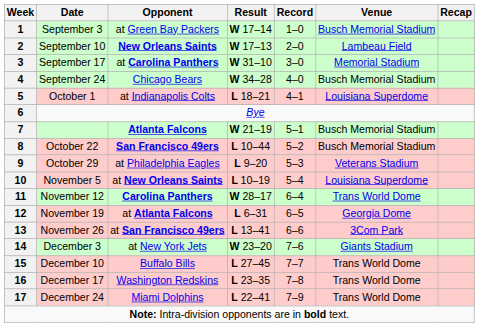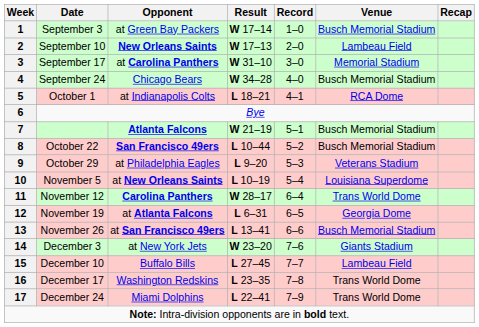(377, 96) Louisiana Superdome -> (377, 96) RCA Dome
(377, 230) 3Com Park -> (377, 230) Busch Memorial Stadium
(377, 264) Trans World Dome -> (377, 264) Lambeau Field
